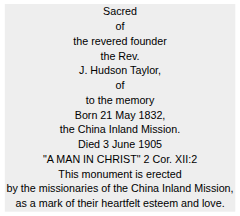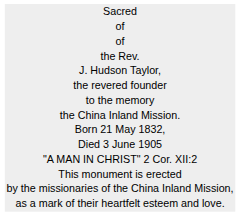(120, 41) the revered founder -> (120, 41) of
(120, 85) of -> (120, 85) the revered founder
(120, 115) Born 21 May 1832, -> (120, 115) the China Inland Mission.
(120, 130) the China Inland Mission. -> (120, 130) Born 21 May 1832,
